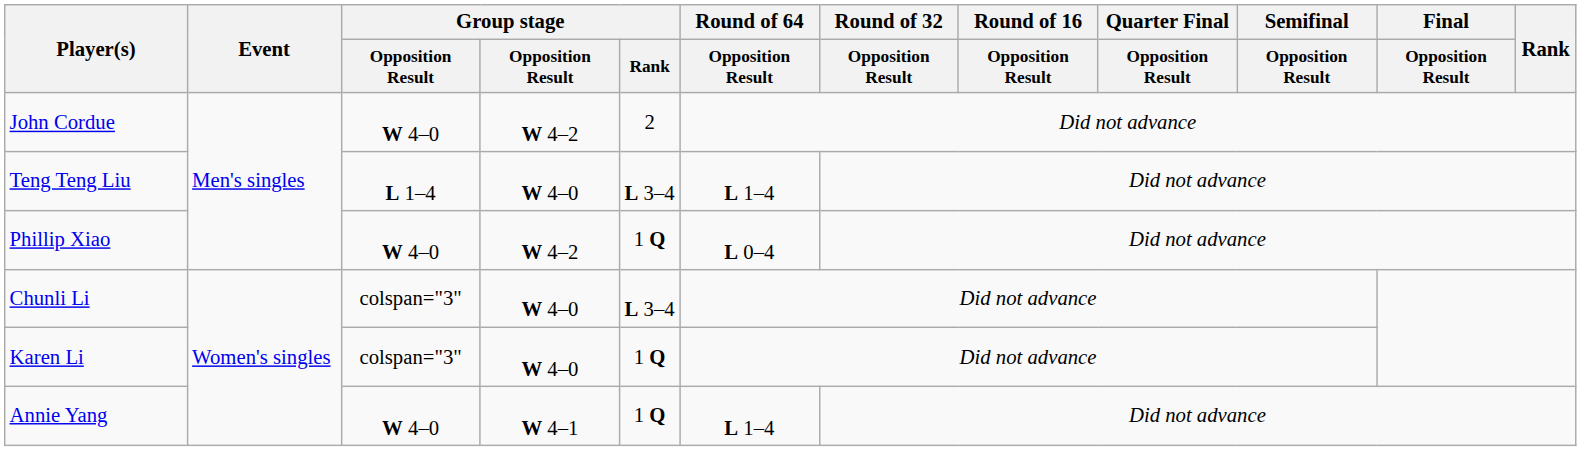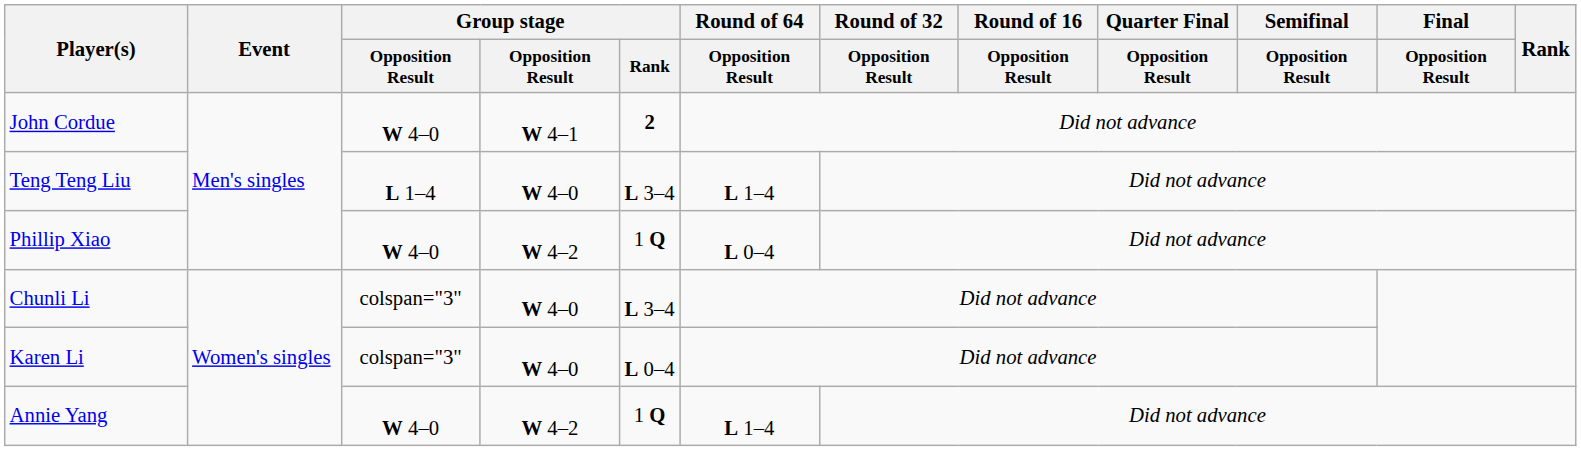(550, 134) W 4–2 -> (550, 134) W 4–1
(650, 122) normal -> (650, 122) bold
(650, 357) 1 Q -> (650, 369) L 0–4
(550, 428) W 4–1 -> (550, 428) W 4–2
